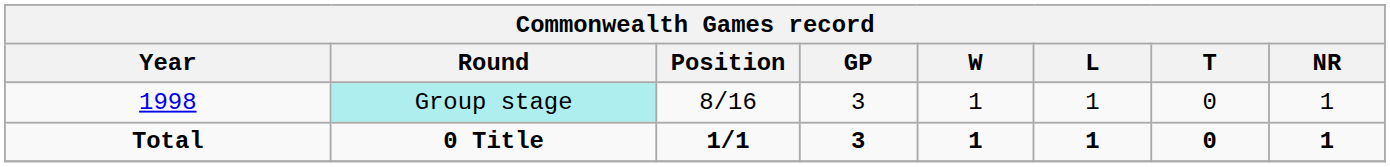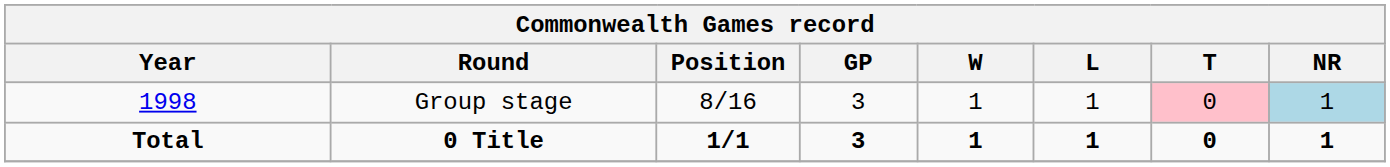(494, 102) paleturquoise background -> (494, 102) no background
(1210, 102) no background -> (1210, 102) pink background
(1327, 102) no background -> (1327, 102) lightblue background
